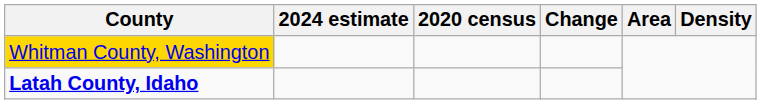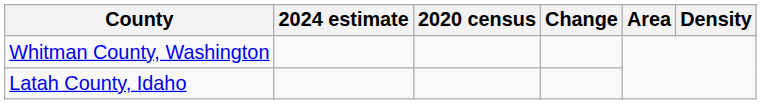(139, 51) gold background -> (139, 51) no background
(104, 83) bold -> (98, 83) normal
